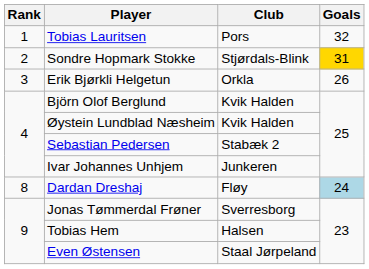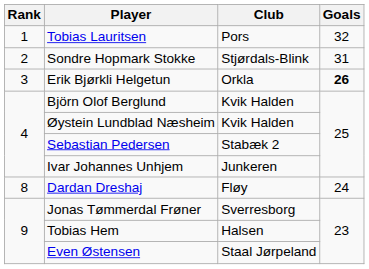(342, 58) gold background -> (342, 58) no background
(342, 79) normal -> (342, 79) bold
(342, 187) lightblue background -> (342, 187) no background
